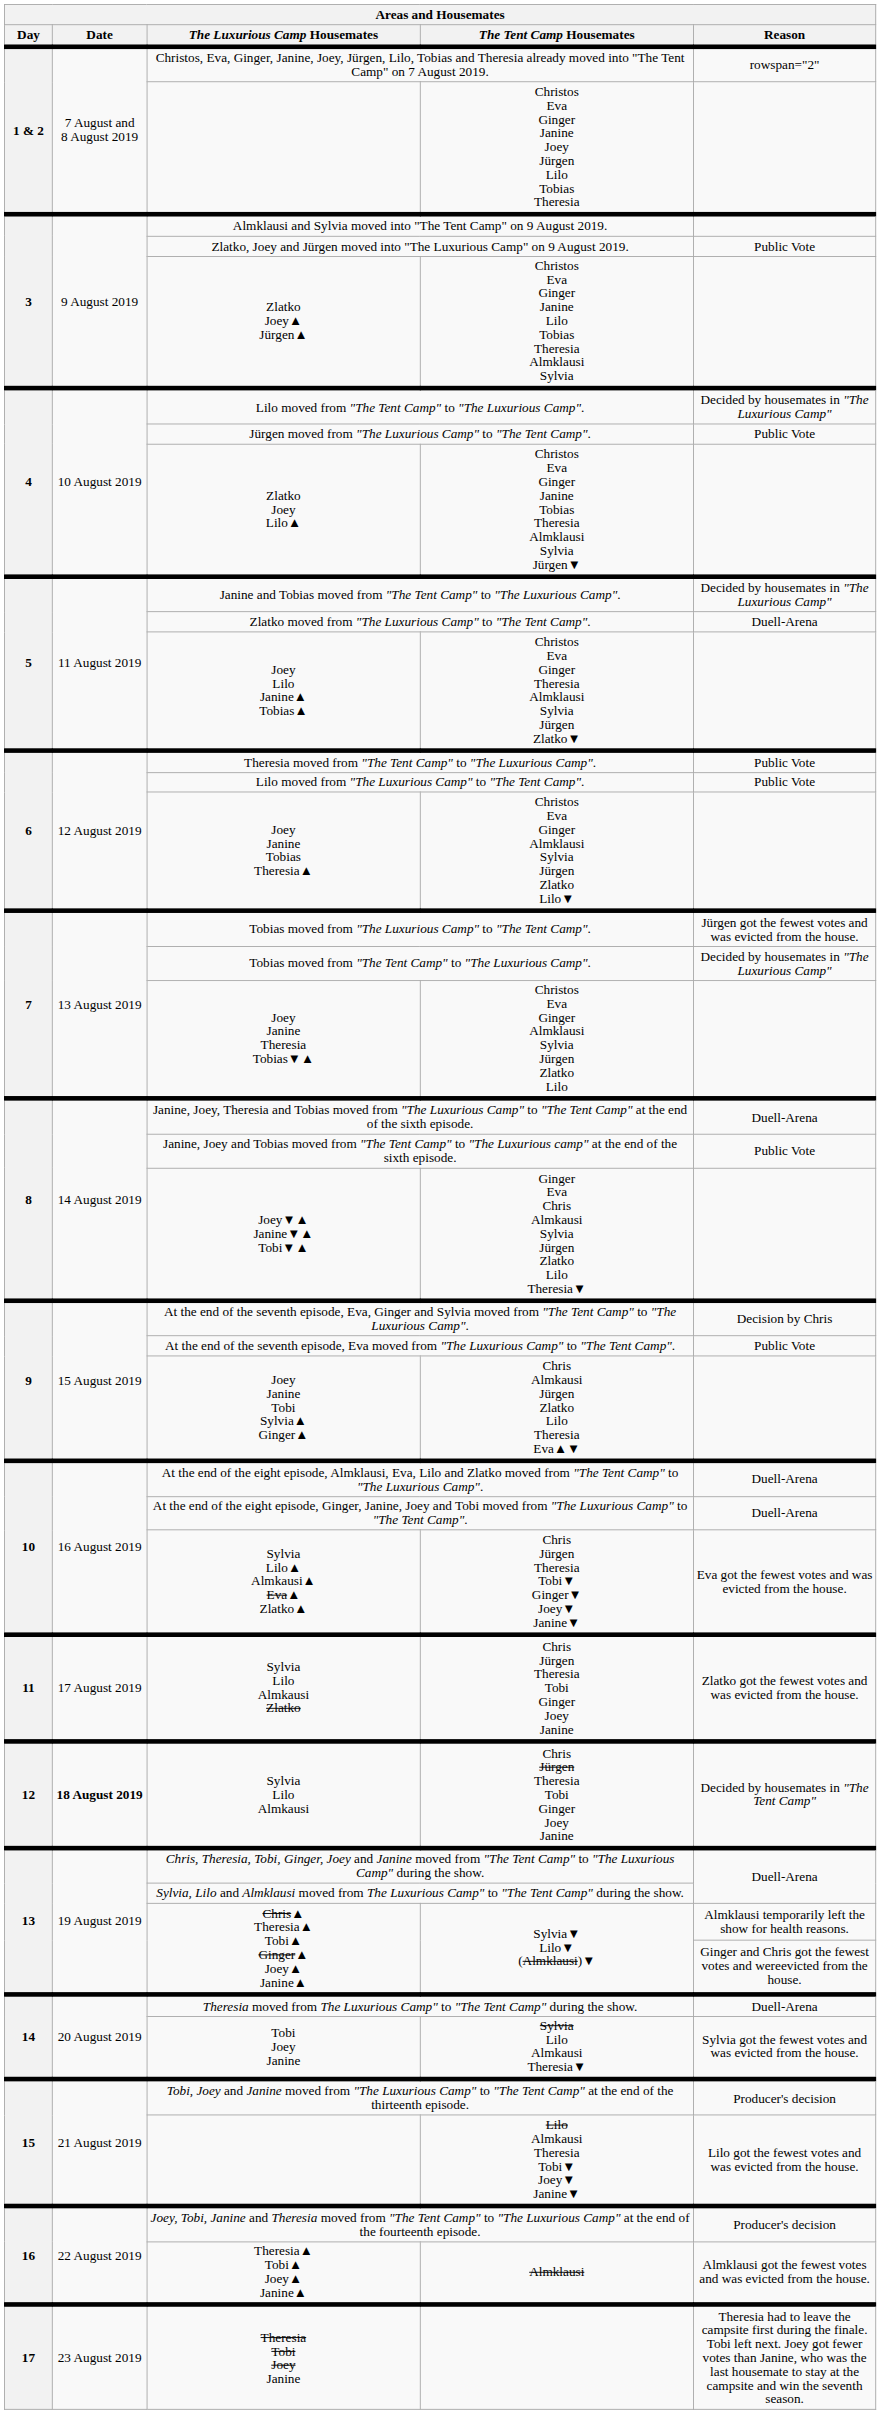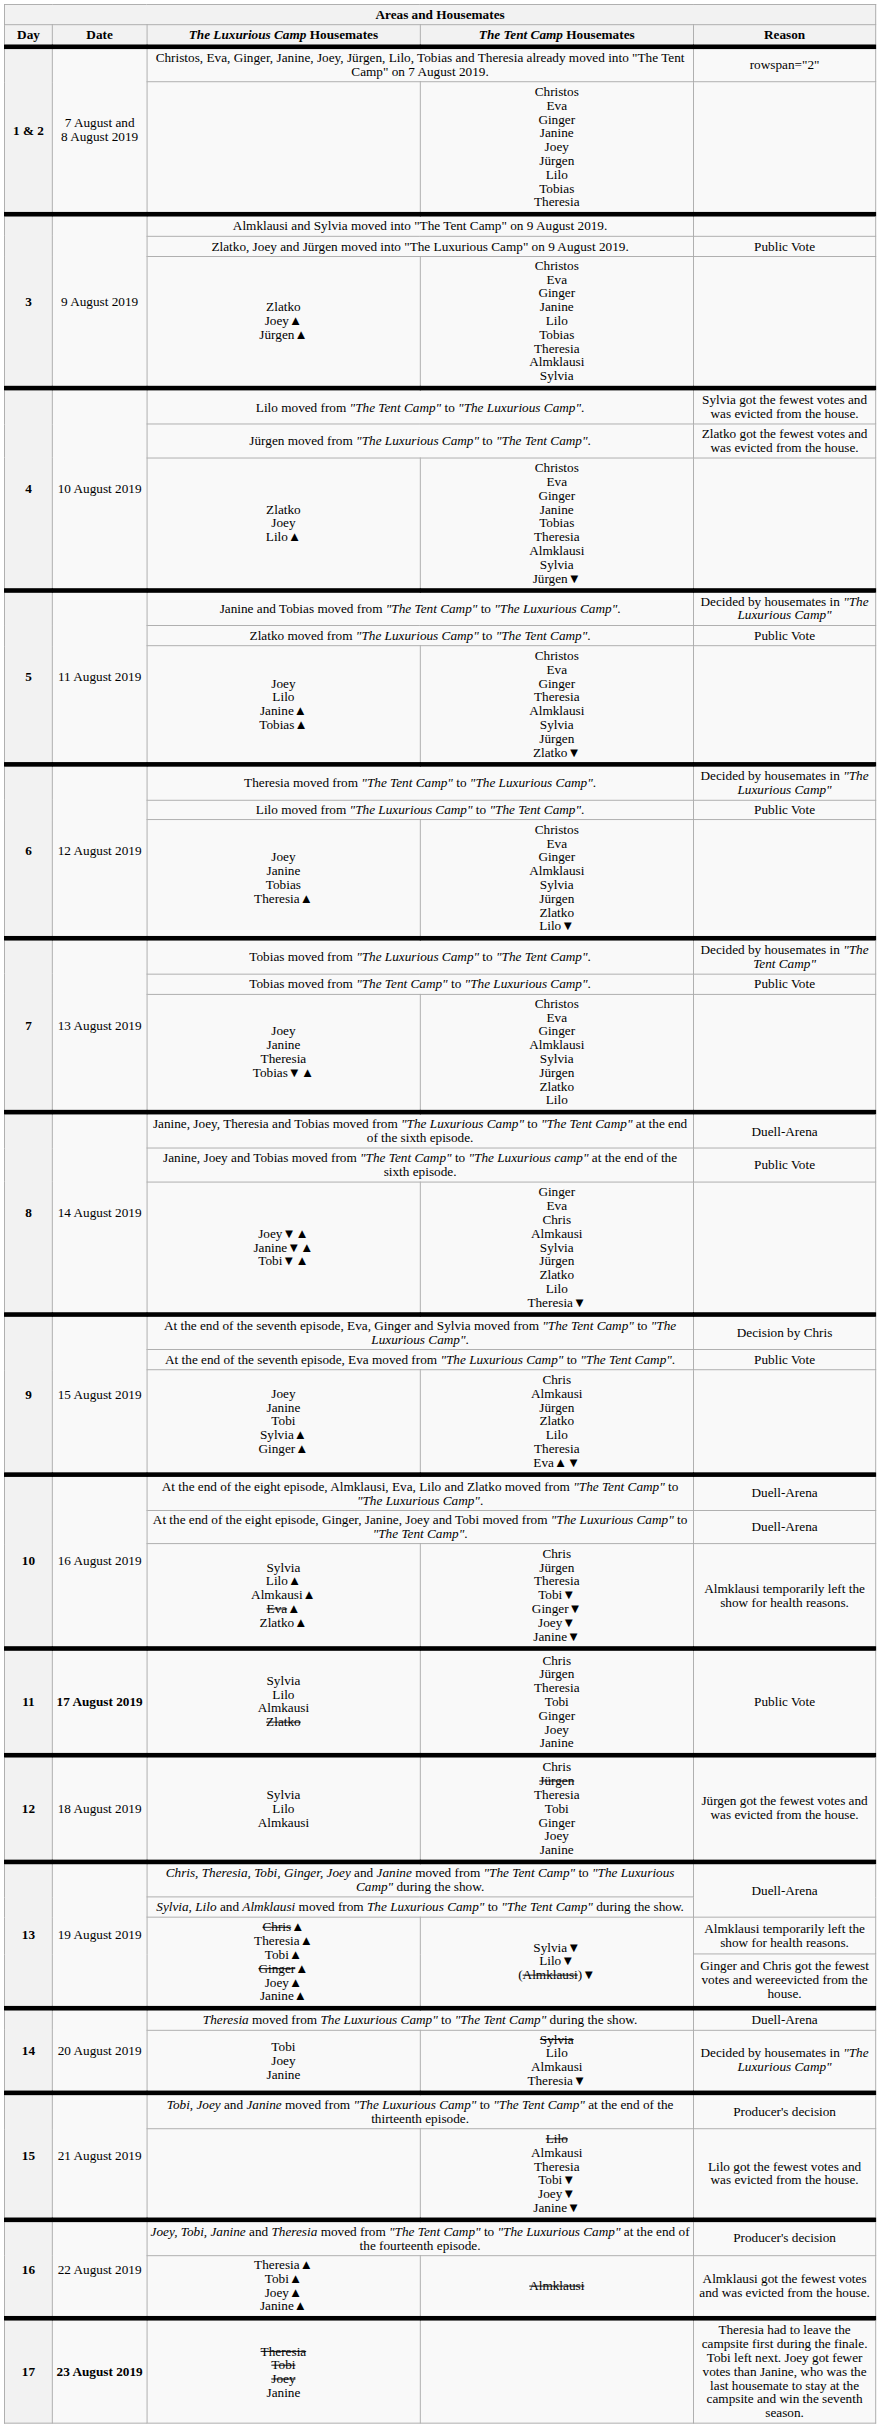(785, 407) Decided by housemates in "The Luxurious Camp" -> (785, 407) Sylvia got the fewest votes and was evicted from the house.
(785, 434) Public Vote -> (785, 441) Zlatko got the fewest votes and was evicted from the house.
(785, 622) Duell-Arena -> (785, 636) Public Vote
(785, 762) Public Vote -> (785, 783) Decided by housemates in "The Luxurious Camp"
(785, 929) Jürgen got the fewest votes and was evicted from the house. -> (785, 957) Decided by housemates in "The Tent Camp"
(785, 963) Decided by housemates in "The Luxurious Camp" -> (785, 984) Public Vote
(785, 1581) Eva got the fewest votes and was evicted from the house. -> (785, 1595) Almklausi temporarily left the show for health reasons.
(100, 1688) normal -> (100, 1702) bold
(785, 1688) Zlatko got the fewest votes and was evicted from the house. -> (785, 1702) Public Vote
(100, 1794) bold -> (100, 1808) normal
(785, 1794) Decided by housemates in "The Tent Camp" -> (785, 1808) Jürgen got the fewest votes and was evicted from the house.
(785, 2047) Sylvia got the fewest votes and was evicted from the house. -> (785, 2060) Decided by housemates in "The Luxurious Camp"
(100, 2358) normal -> (100, 2372) bold
